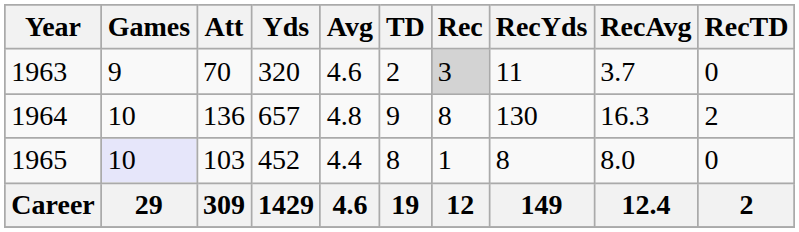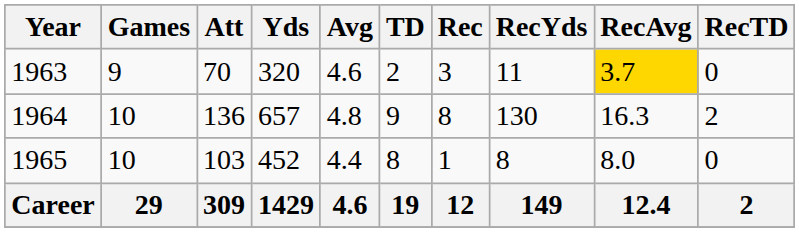(445, 71) lightgrey background -> (445, 71) no background
(618, 71) no background -> (618, 71) gold background
(122, 159) lavender background -> (122, 159) no background
